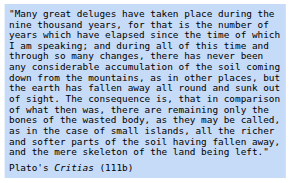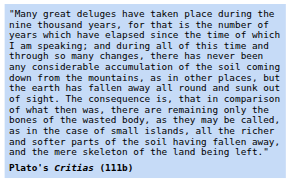(71, 168) normal -> (71, 168) bold
